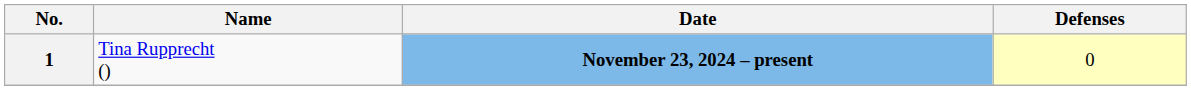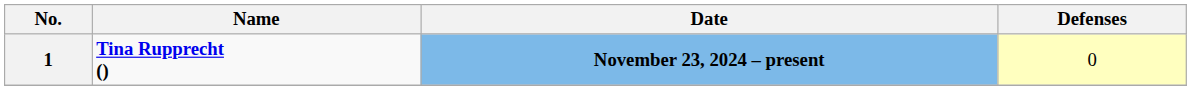(156, 59) normal -> (160, 59) bold
